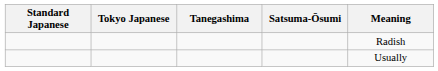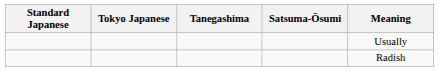(391, 41) Radish -> (391, 41) Usually
(391, 58) Usually -> (391, 58) Radish
